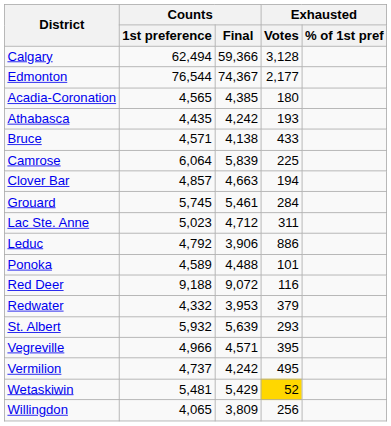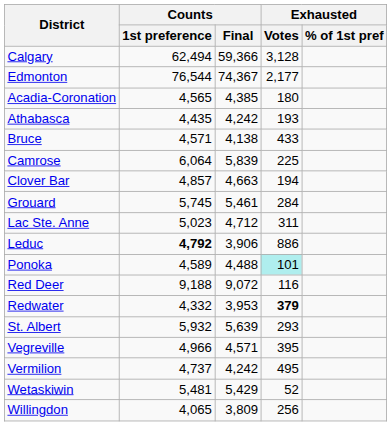(195, 243) normal -> (195, 243) bold
(288, 264) no background -> (288, 264) paleturquoise background
(288, 306) normal -> (288, 306) bold
(292, 389) gold background -> (292, 389) no background
